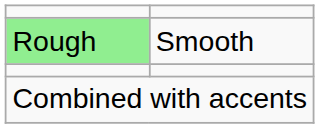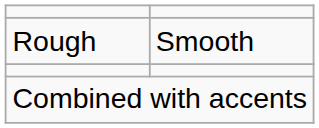(55, 40) lightgreen background -> (55, 40) no background
